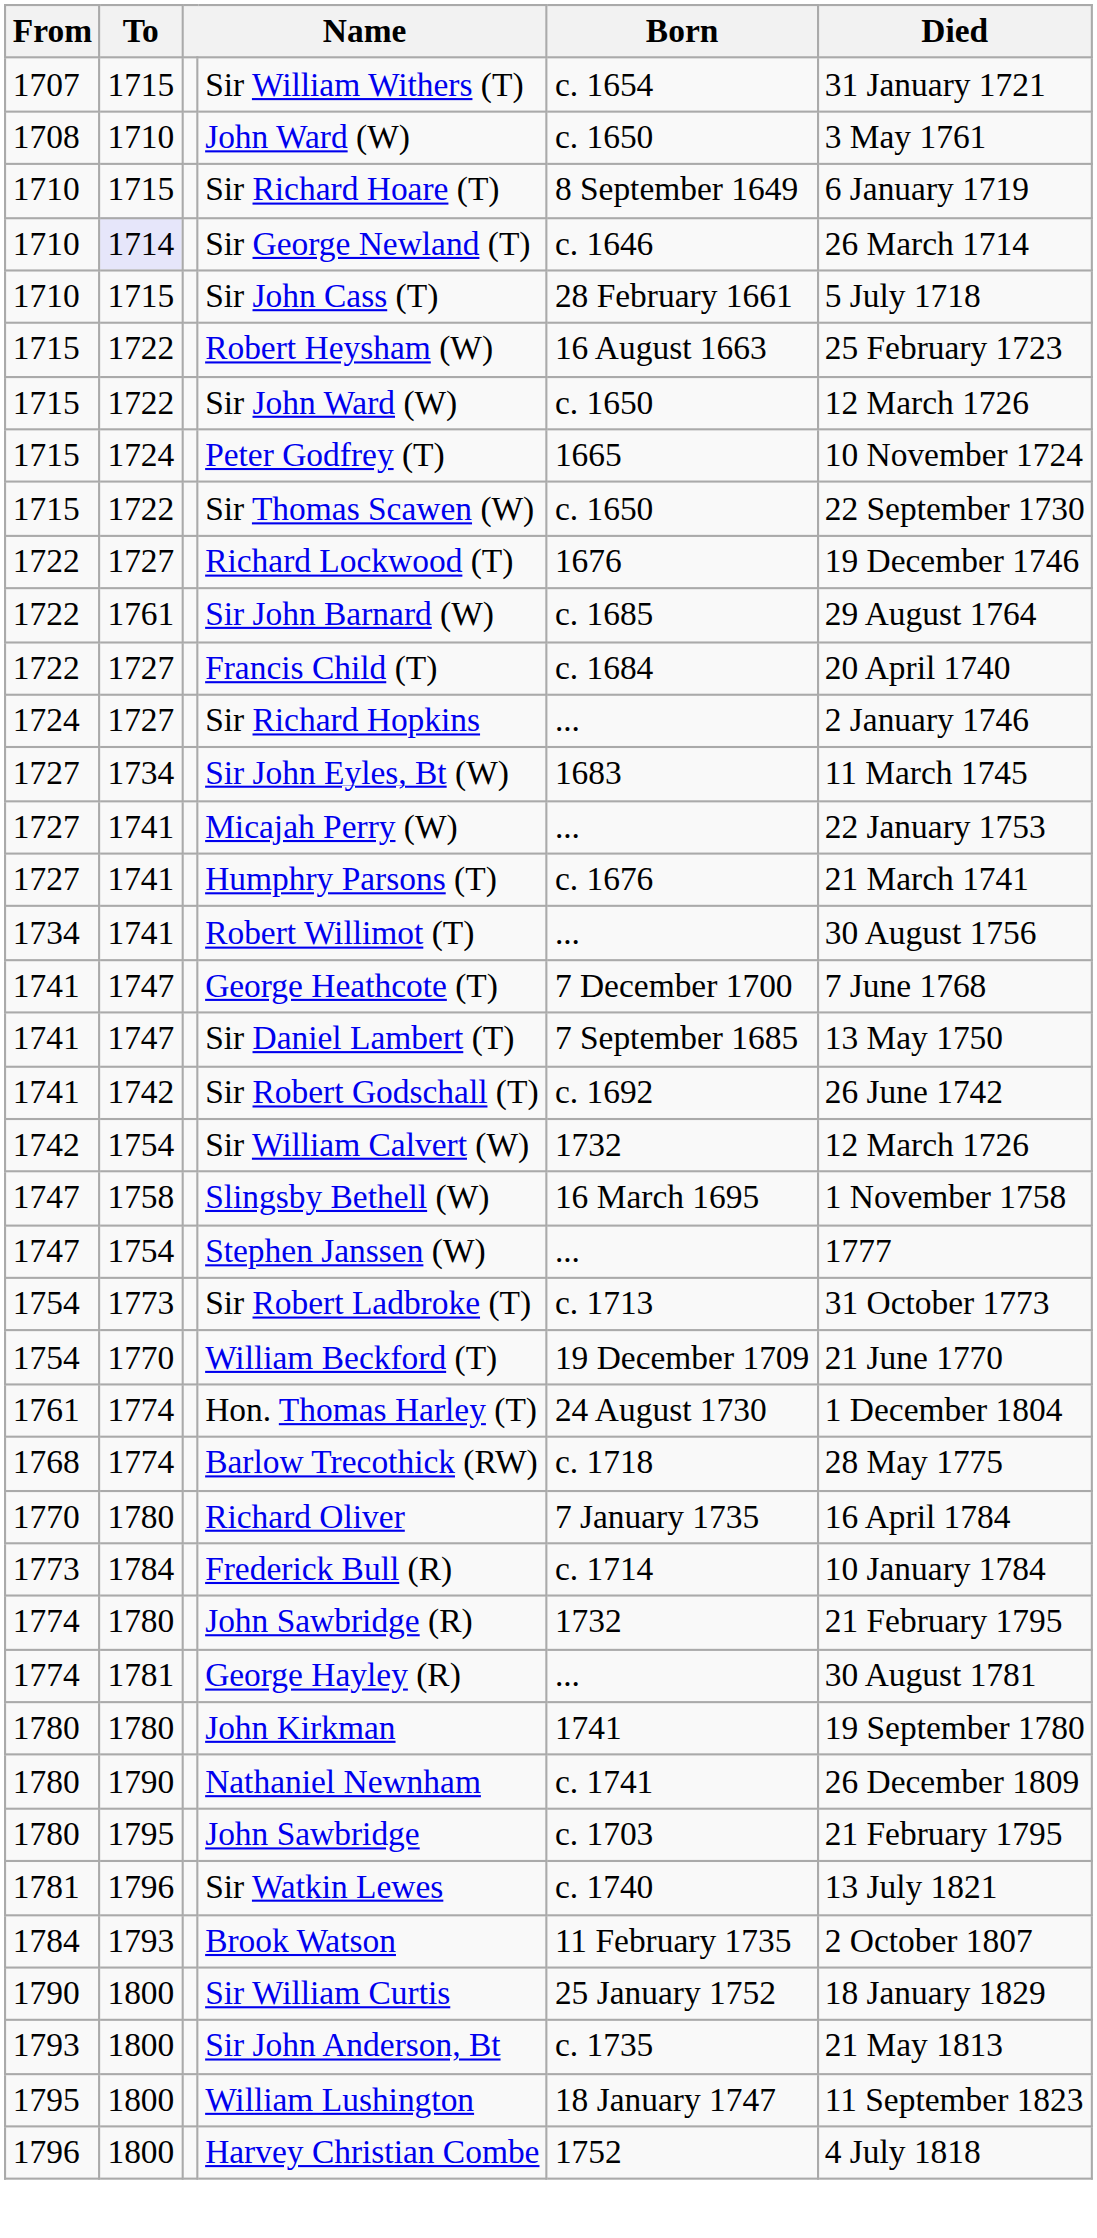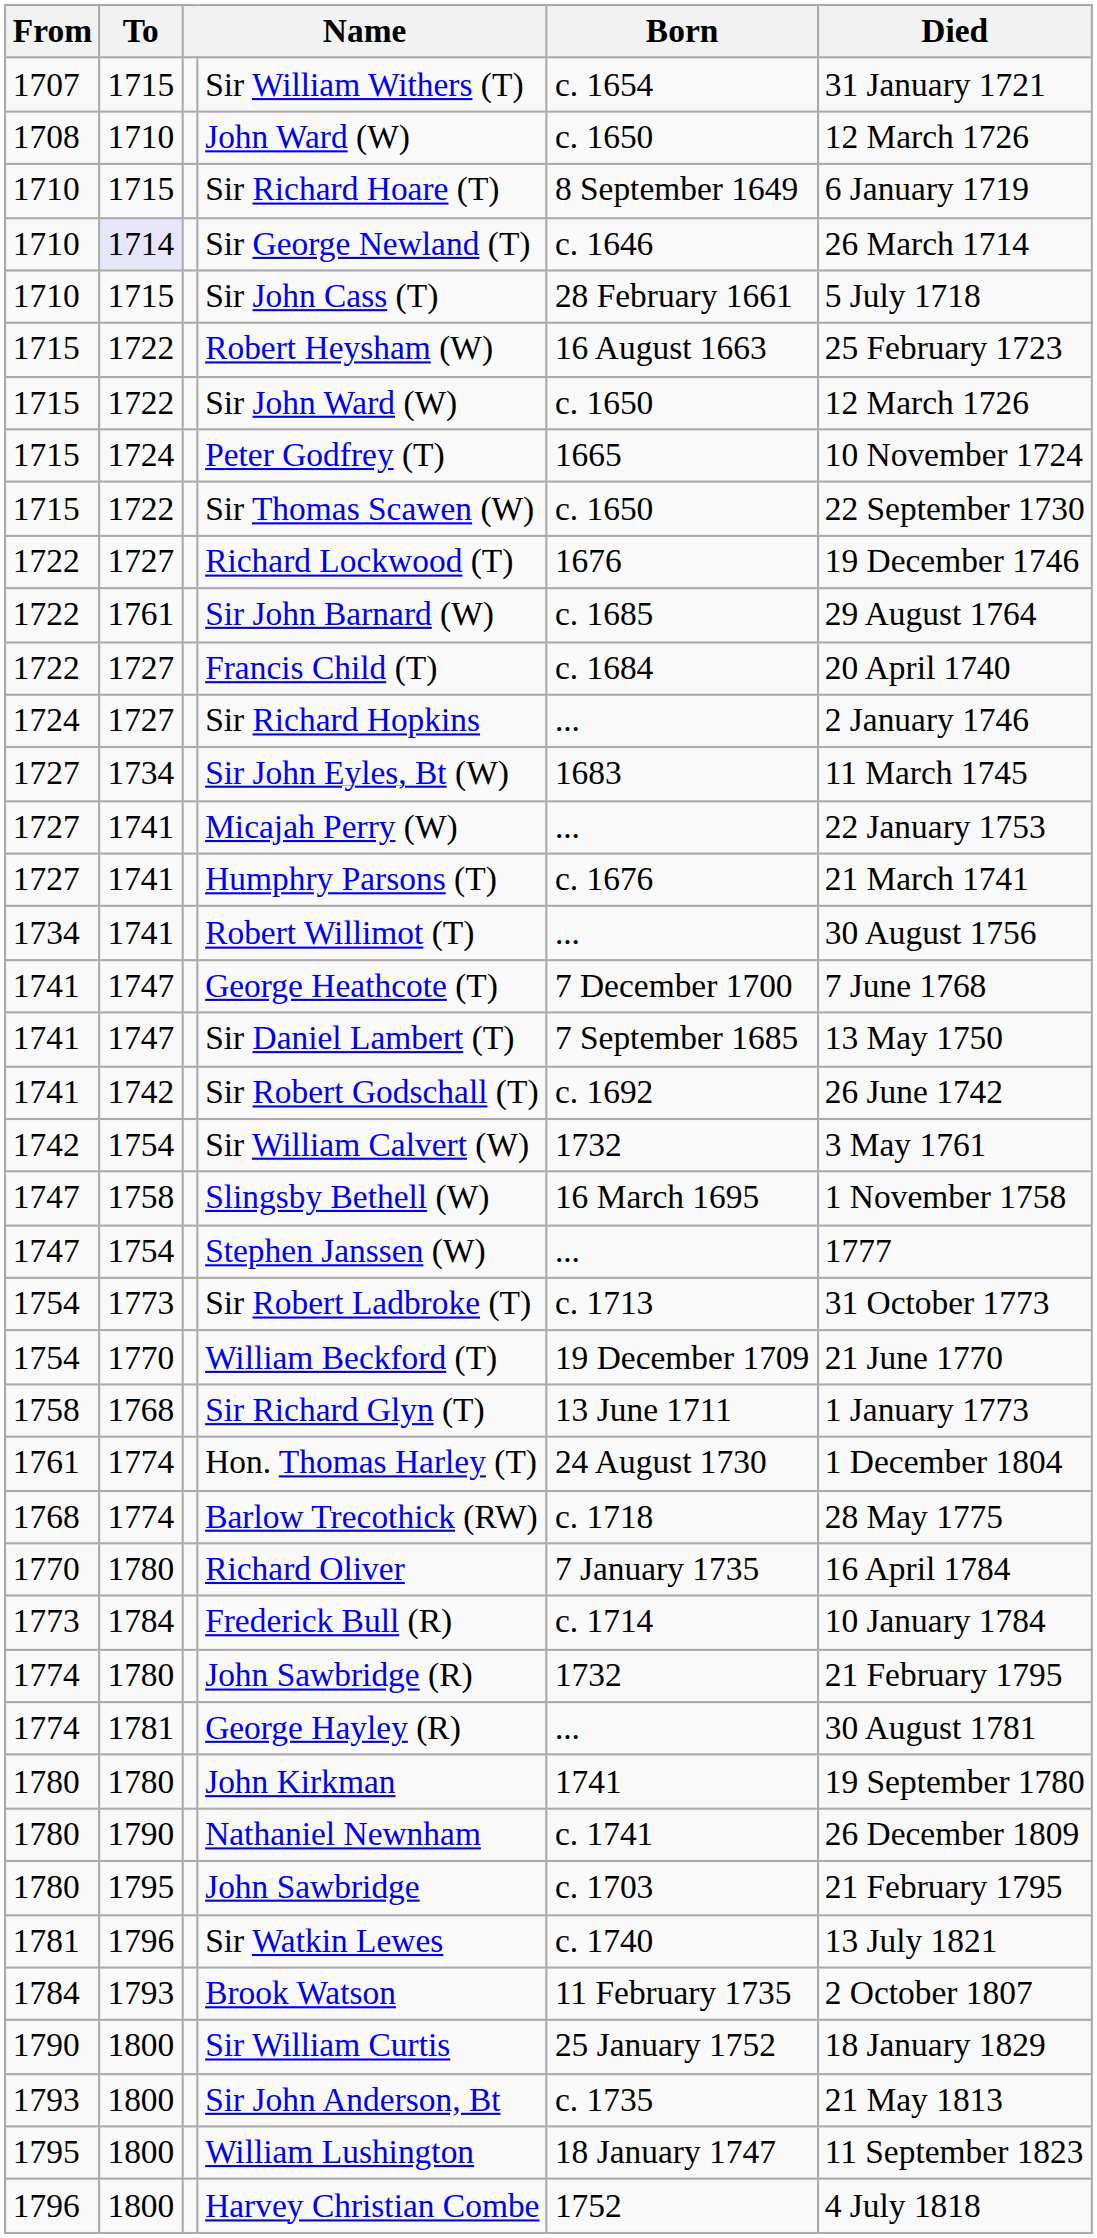(906, 137) 3 May 1761 -> (927, 137) 12 March 1726
(927, 1144) 12 March 1726 -> (906, 1144) 3 May 1761
+ row: (345, 1409)
